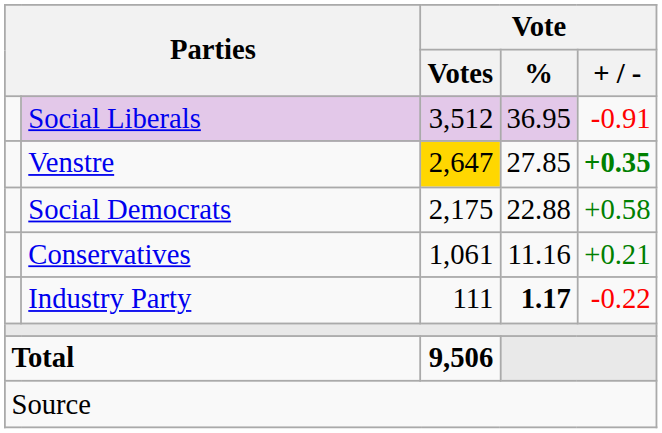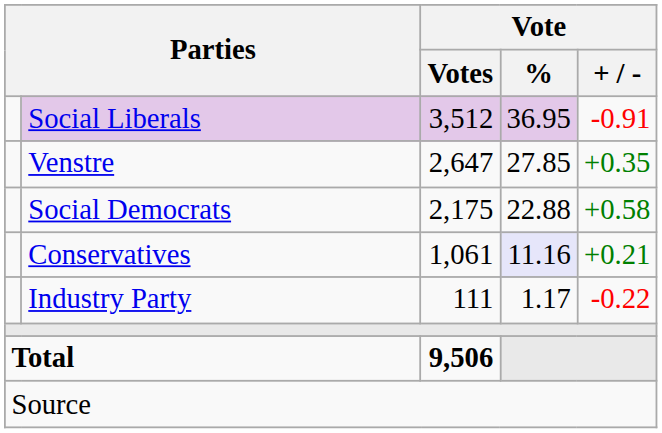(461, 163) gold background -> (461, 163) no background
(617, 163) bold -> (617, 163) normal
(539, 254) no background -> (539, 254) lavender background
(546, 299) bold -> (546, 299) normal
